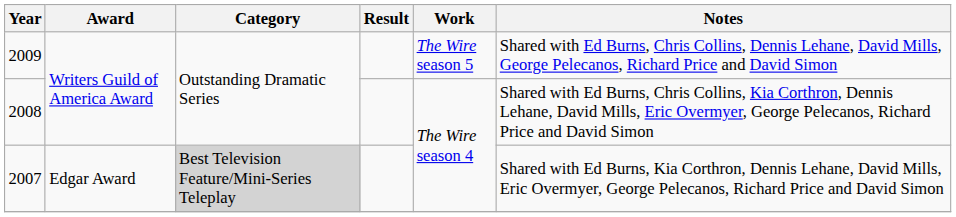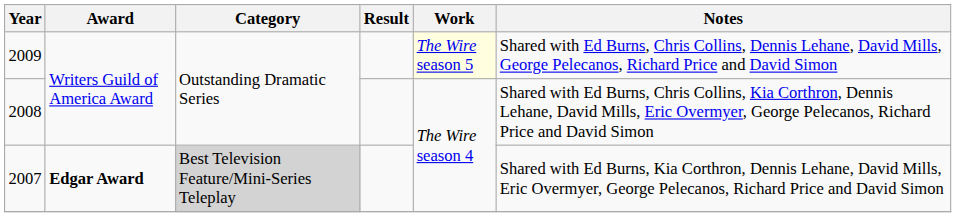(446, 55) no background -> (446, 55) lightyellow background
(92, 178) normal -> (96, 178) bold
